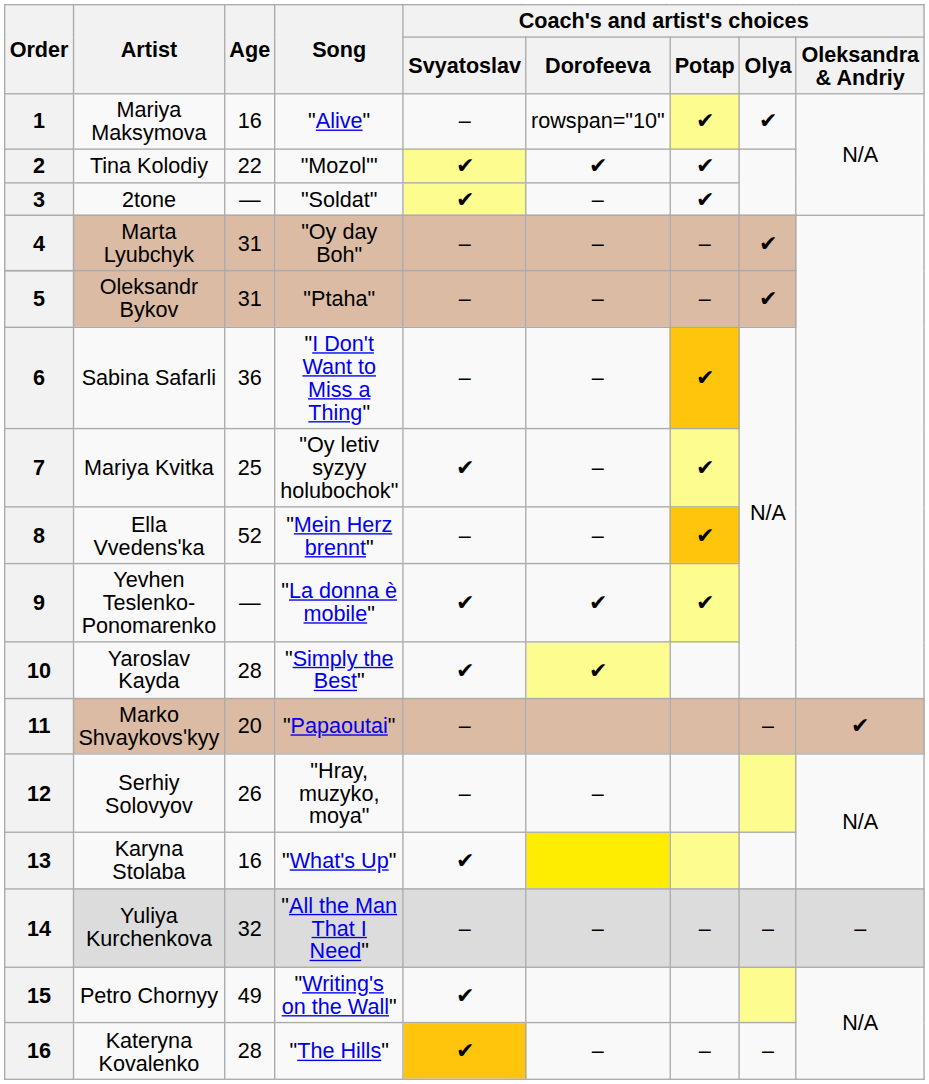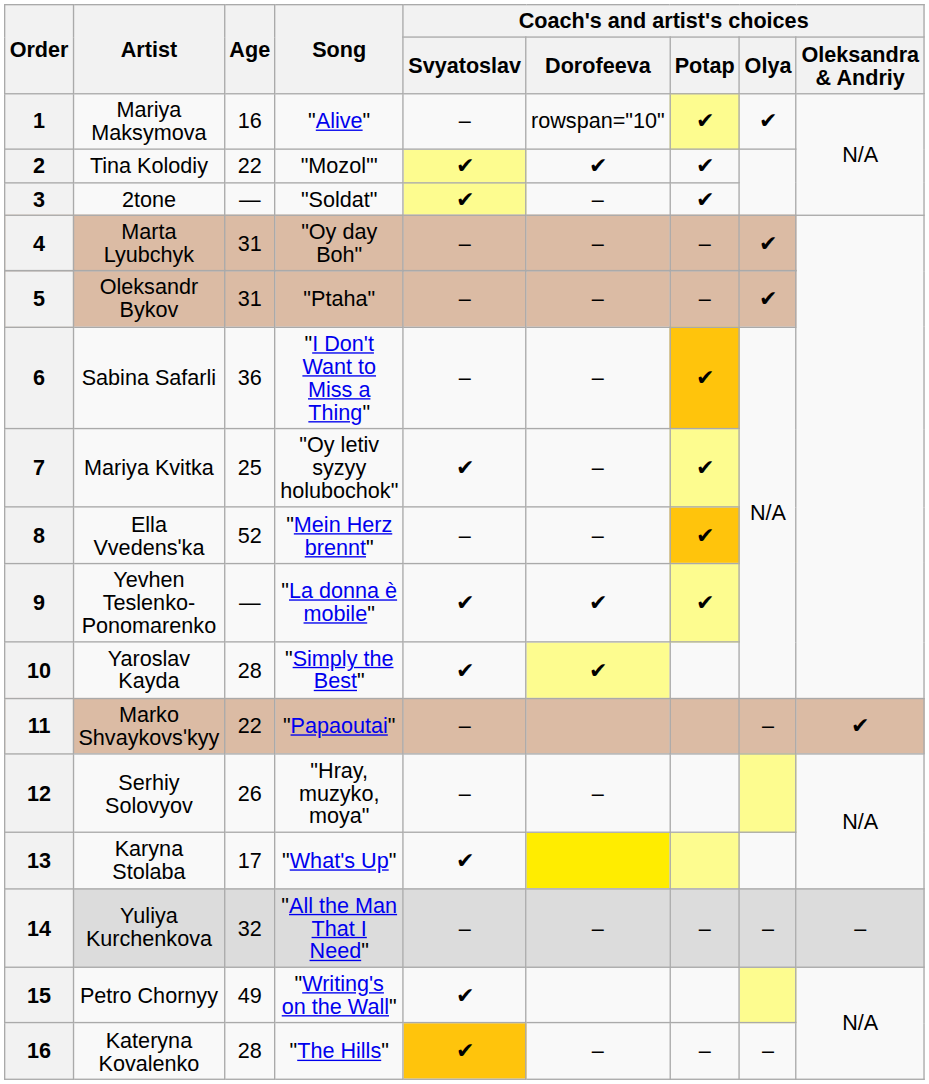(250, 726) 20 -> (250, 726) 22
(250, 860) 16 -> (250, 860) 17
